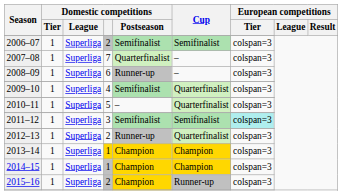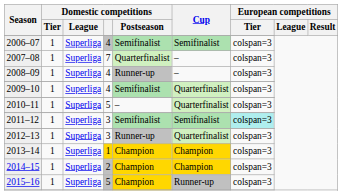(108, 42) 2 -> (108, 42) 4
(108, 73) 6 -> (108, 73) 4
(108, 135) 2 -> (108, 135) 3
(108, 166) 1 -> (108, 166) 2
(108, 182) 2 -> (108, 182) 5
